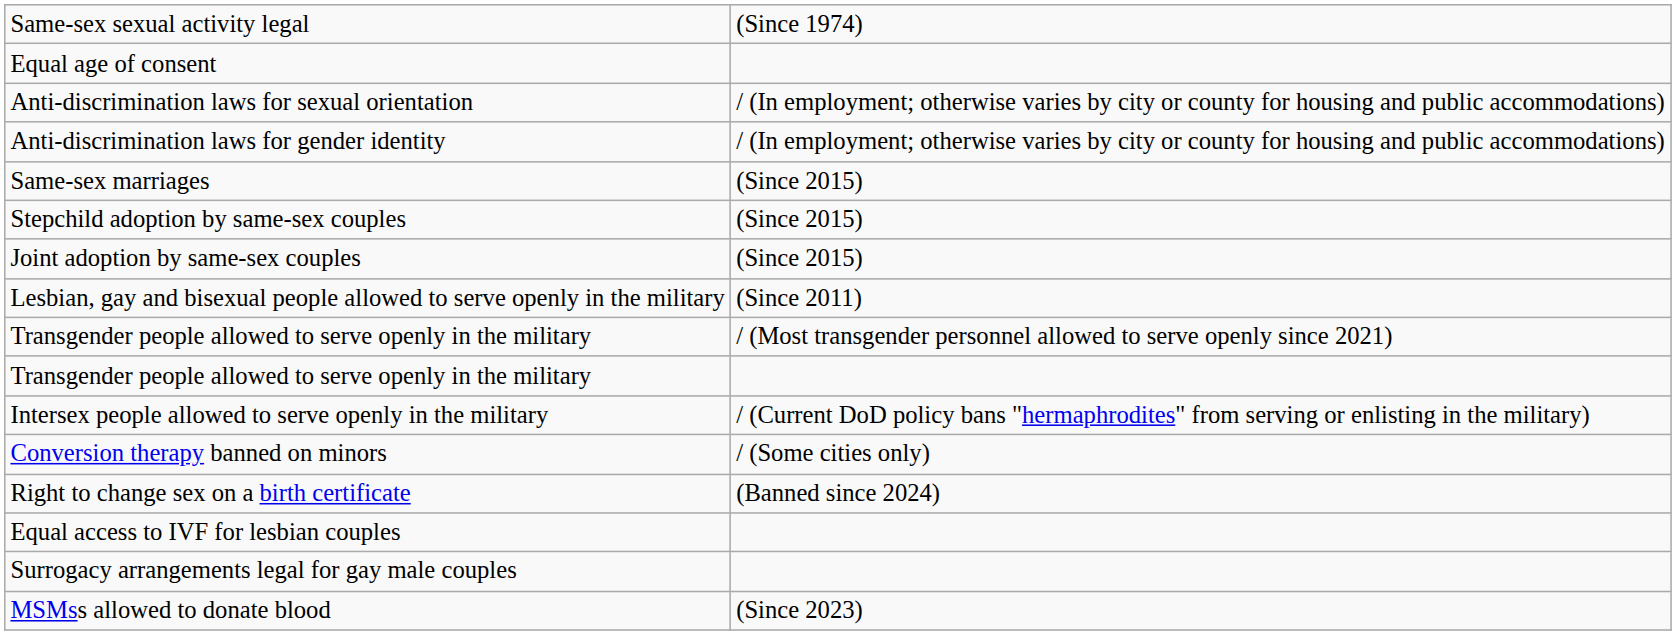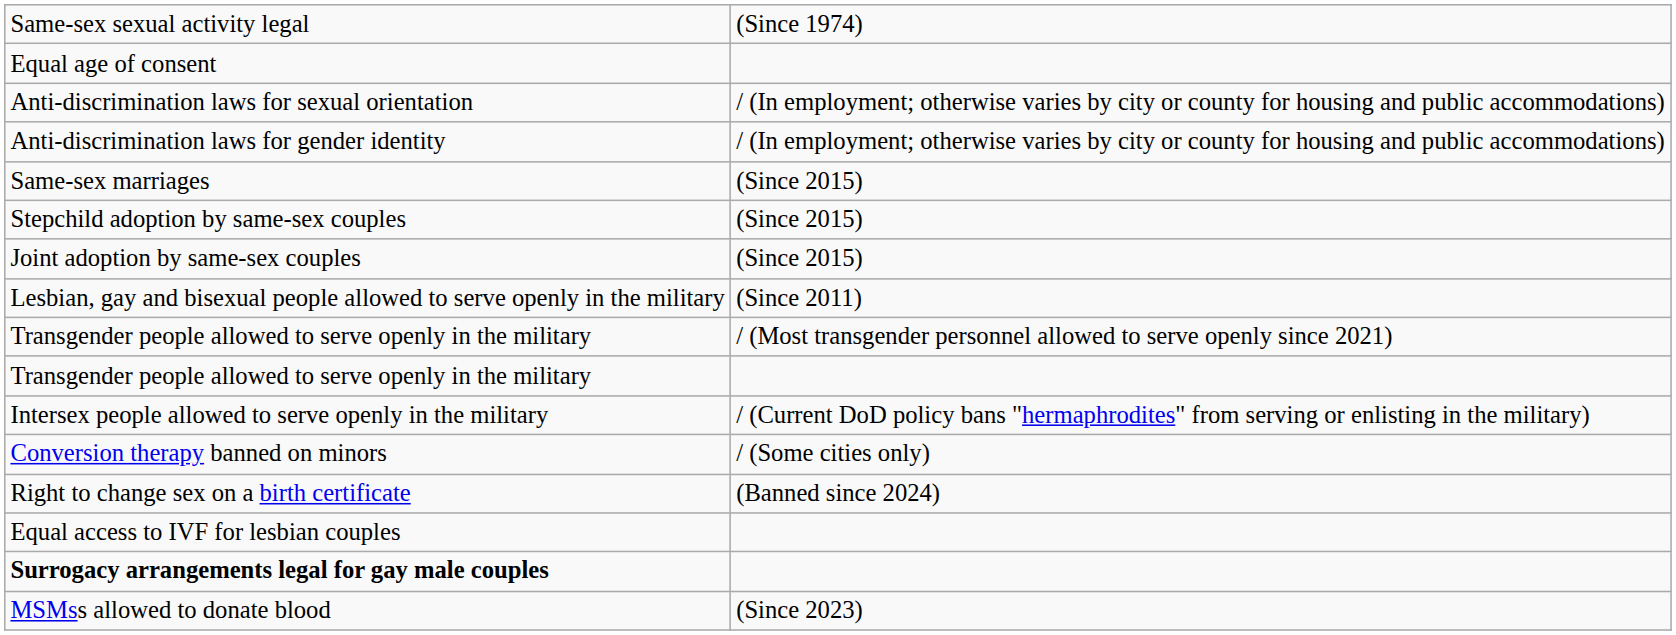(264, 571) normal -> (280, 571) bold
